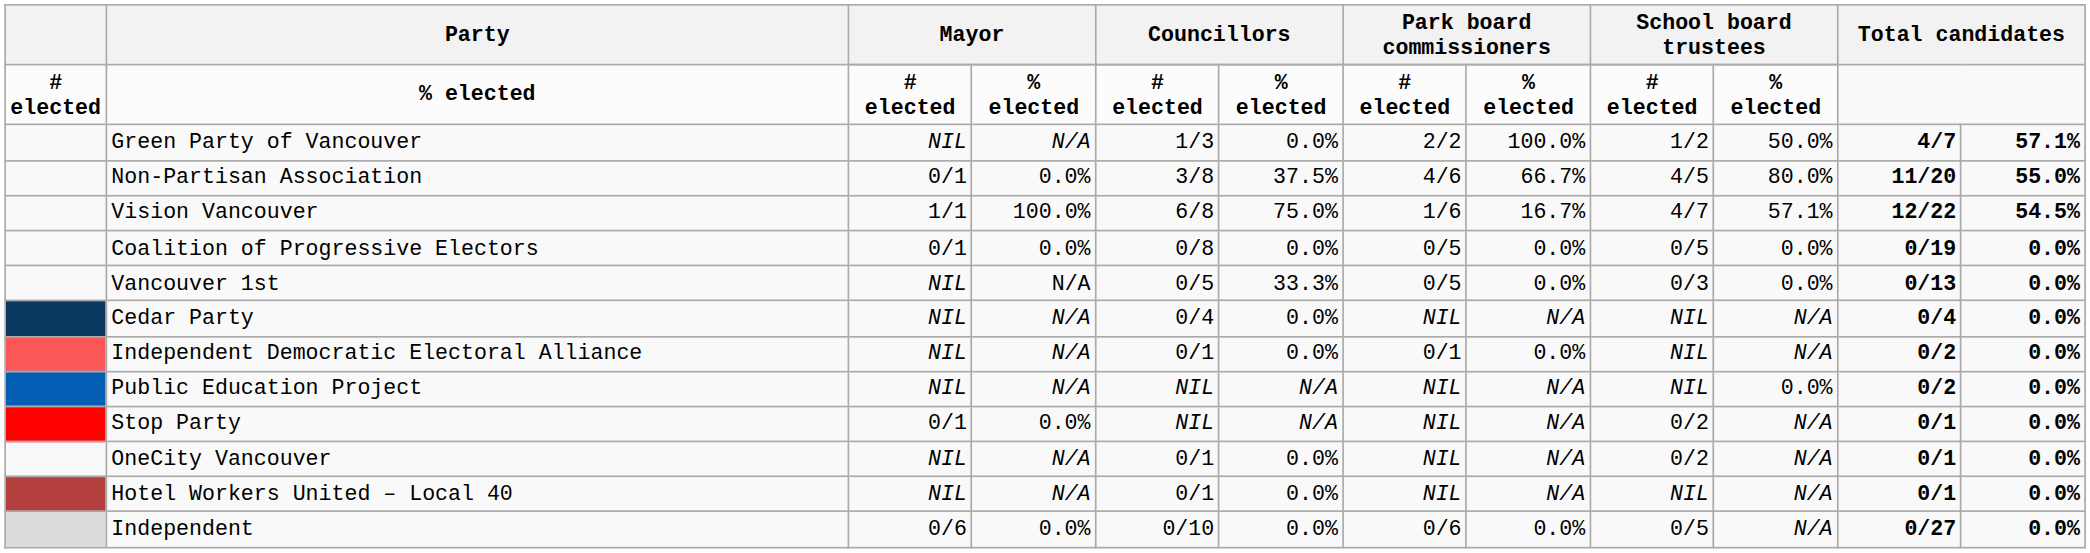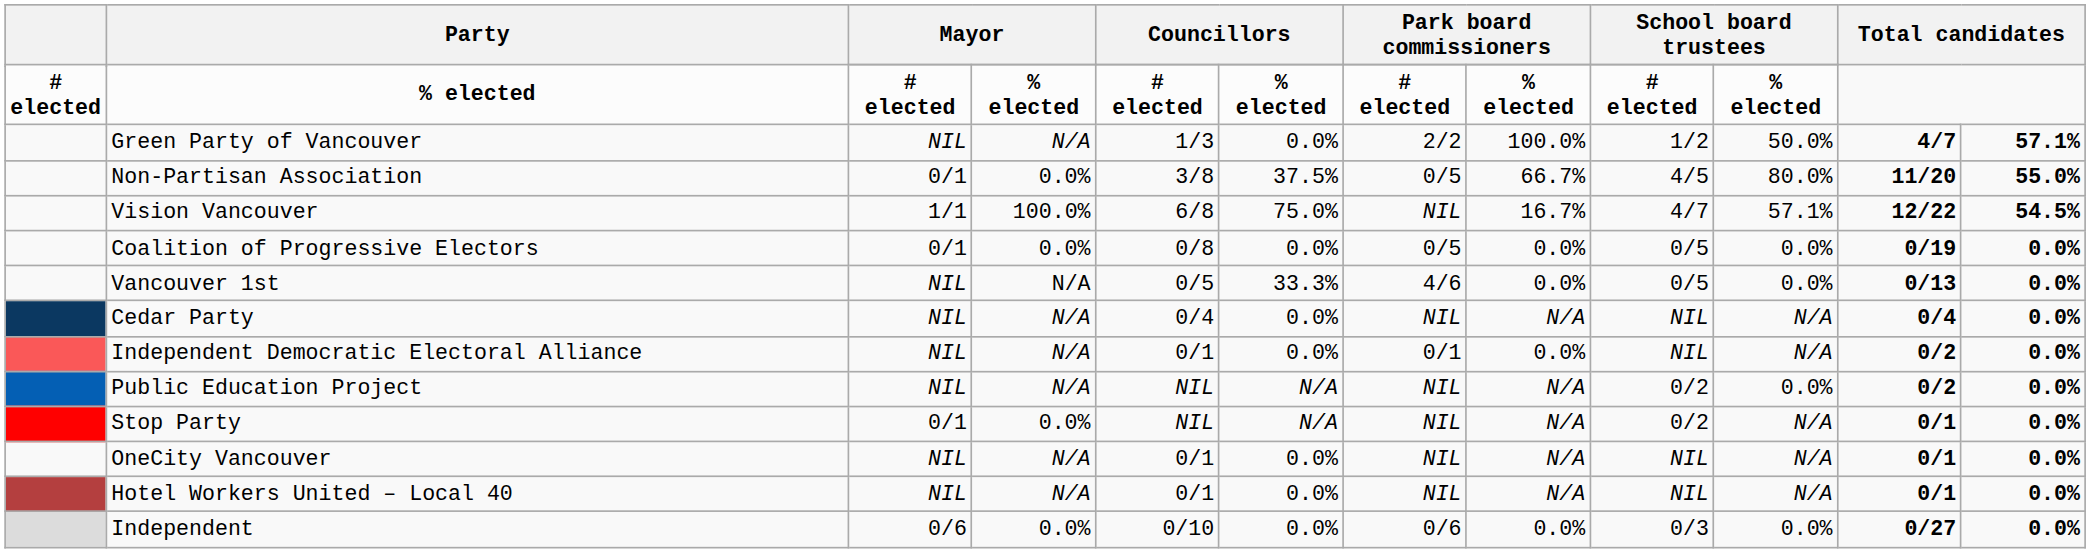(1442, 178) 4/6 -> (1442, 178) 0/5
(1442, 213) 1/6 -> (1442, 213) NIL
(1442, 283) 0/5 -> (1442, 283) 4/6
(1689, 283) 0/3 -> (1689, 283) 0/5
(1689, 389) NIL -> (1689, 389) 0/2
(1689, 459) 0/2 -> (1689, 459) NIL
(1689, 529) 0/5 -> (1689, 529) 0/3
(1813, 529) N/A -> (1807, 529) 0.0%
